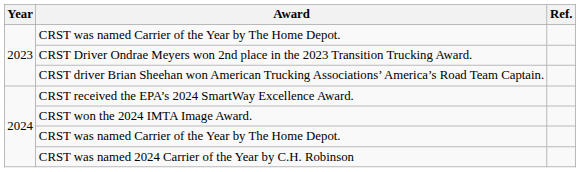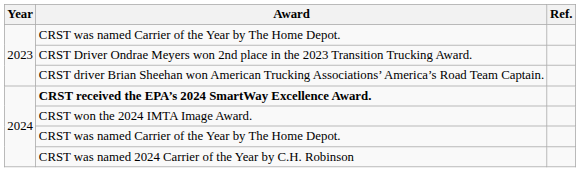(196, 95) normal -> (205, 95) bold
